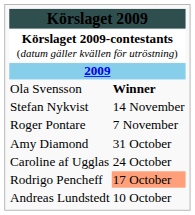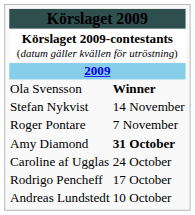(142, 143) normal -> (144, 143) bold
(142, 179) lightsalmon background -> (142, 179) no background
